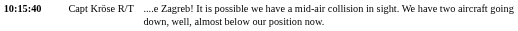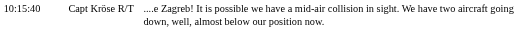(23, 9) bold -> (22, 9) normal
